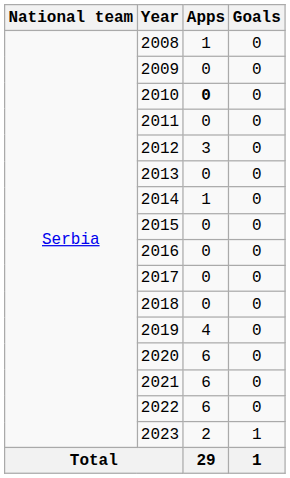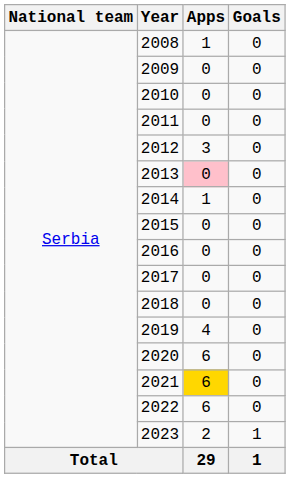(206, 96) bold -> (206, 96) normal
(206, 174) no background -> (206, 174) pink background
(206, 382) no background -> (206, 382) gold background
